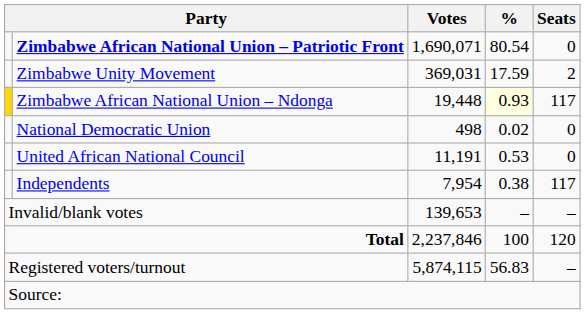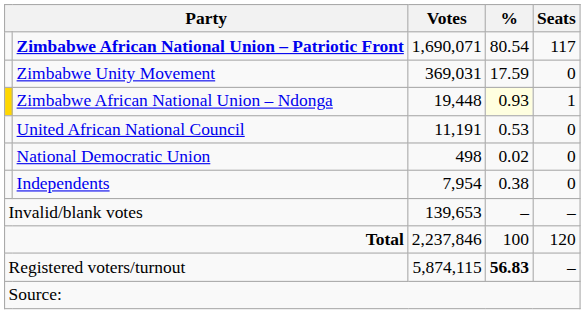(571, 45) 0 -> (563, 45) 117
(571, 73) 2 -> (571, 73) 0
(563, 101) 117 -> (571, 101) 1
rows swapped: (131, 156) <-> (113, 128)
(563, 184) 117 -> (571, 184) 0
(509, 267) normal -> (509, 267) bold
